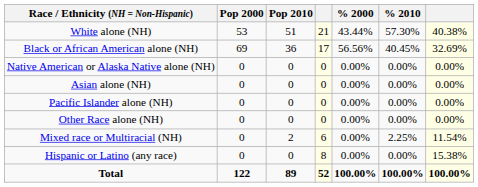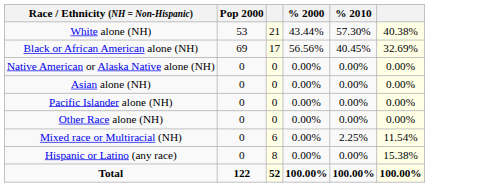- column: (291, 13)
